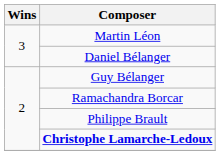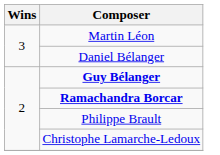(127, 77) normal -> (121, 77) bold
(127, 98) normal -> (121, 98) bold
(127, 139) bold -> (121, 139) normal
